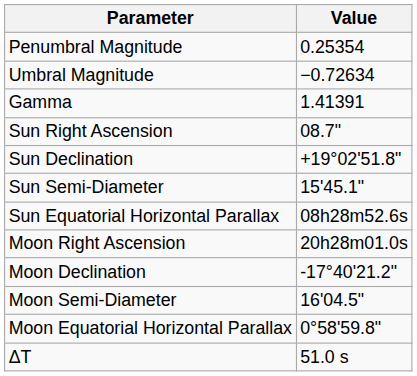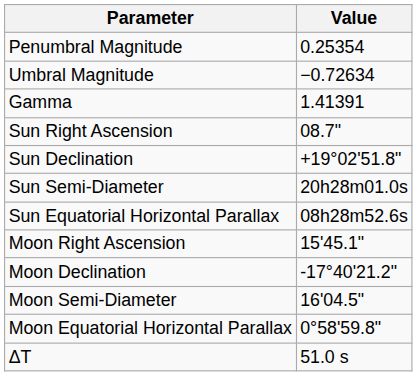(332, 187) 15'45.1" -> (354, 187) 20h28m01.0s
(354, 243) 20h28m01.0s -> (332, 243) 15'45.1"
